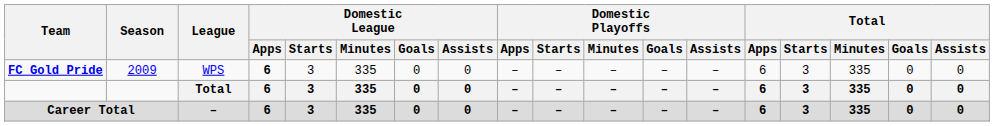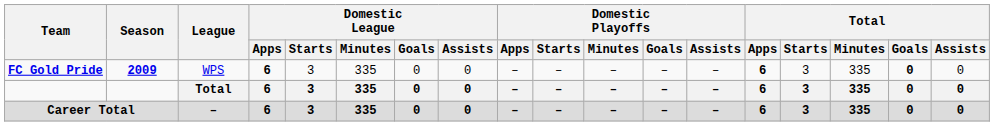(142, 70) normal -> (142, 70) bold
(763, 70) normal -> (763, 70) bold
(910, 70) normal -> (910, 70) bold
